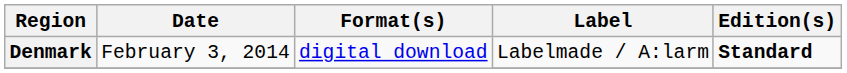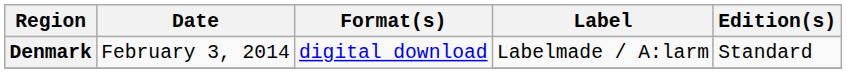(765, 53) bold -> (765, 53) normal
